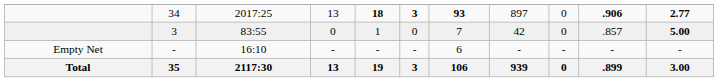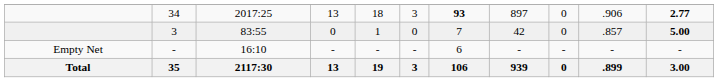(378, 13) bold -> (378, 13) normal
(415, 13) bold -> (415, 13) normal
(612, 13) bold -> (612, 13) normal
